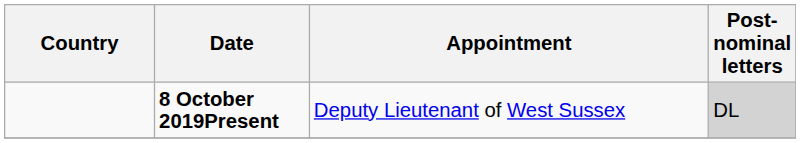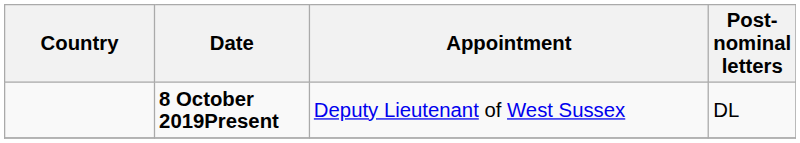(726, 109) lightgrey background -> (726, 109) no background
